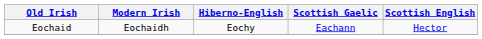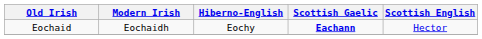(336, 27) normal -> (336, 27) bold
